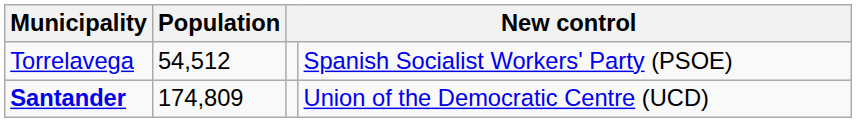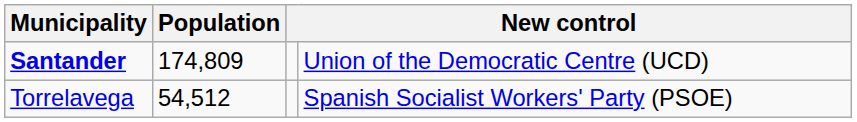rows swapped: (68, 98) <-> (72, 60)
